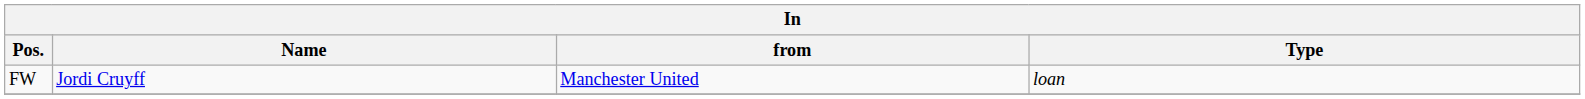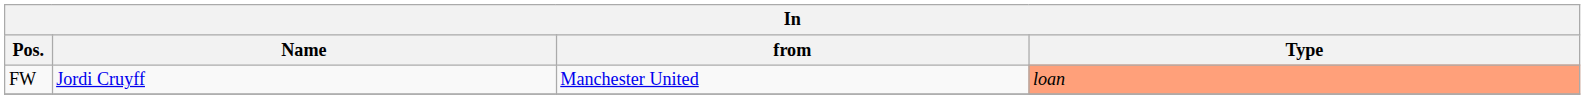(1049, 79) no background -> (1049, 79) lightsalmon background
